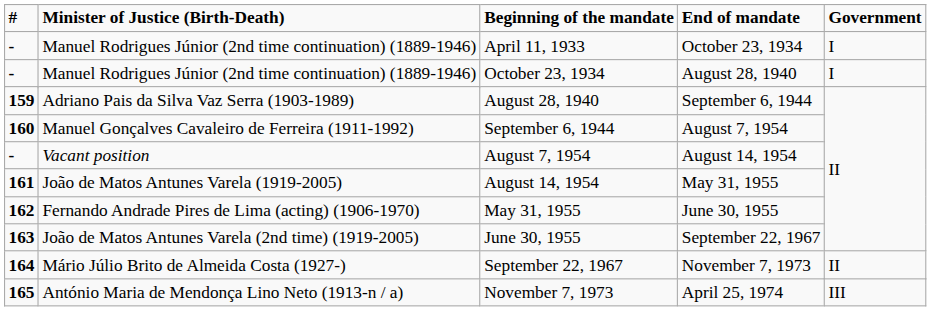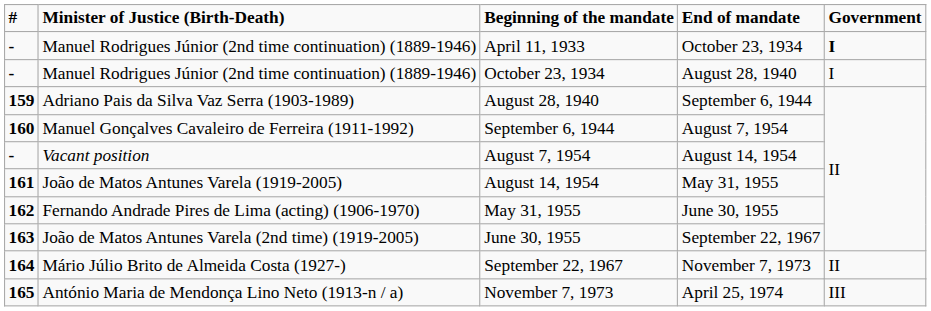(831, 45) normal -> (832, 45) bold
